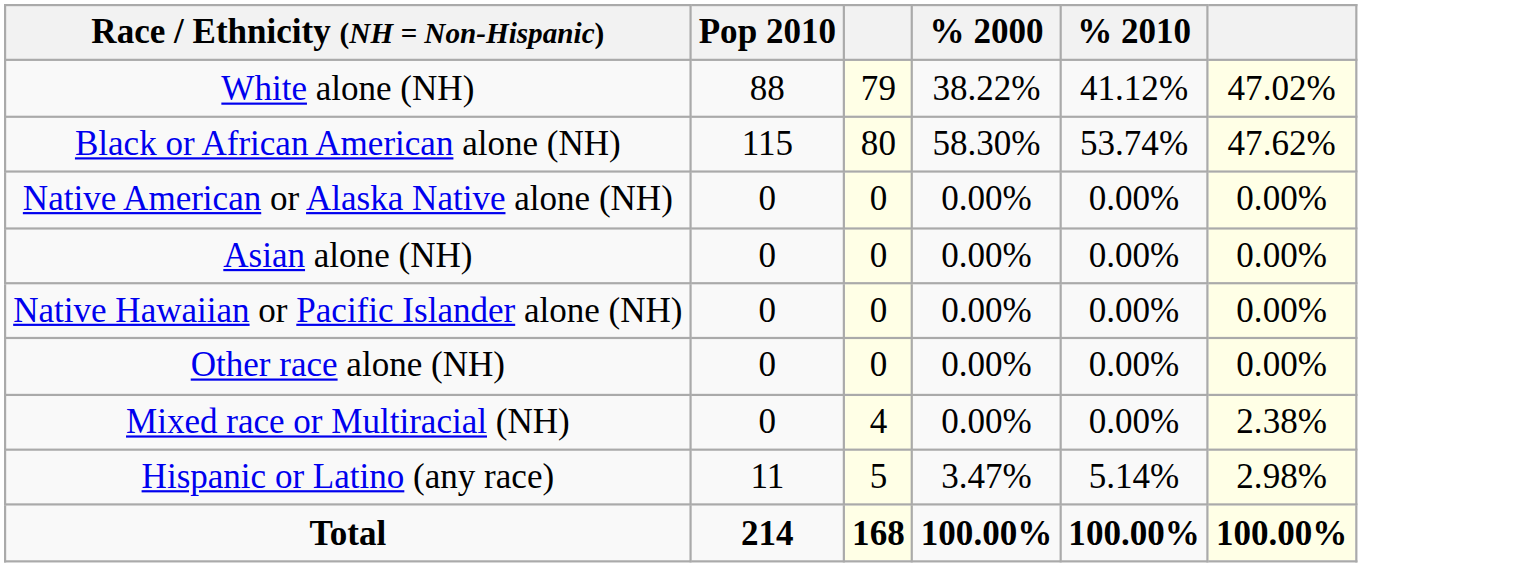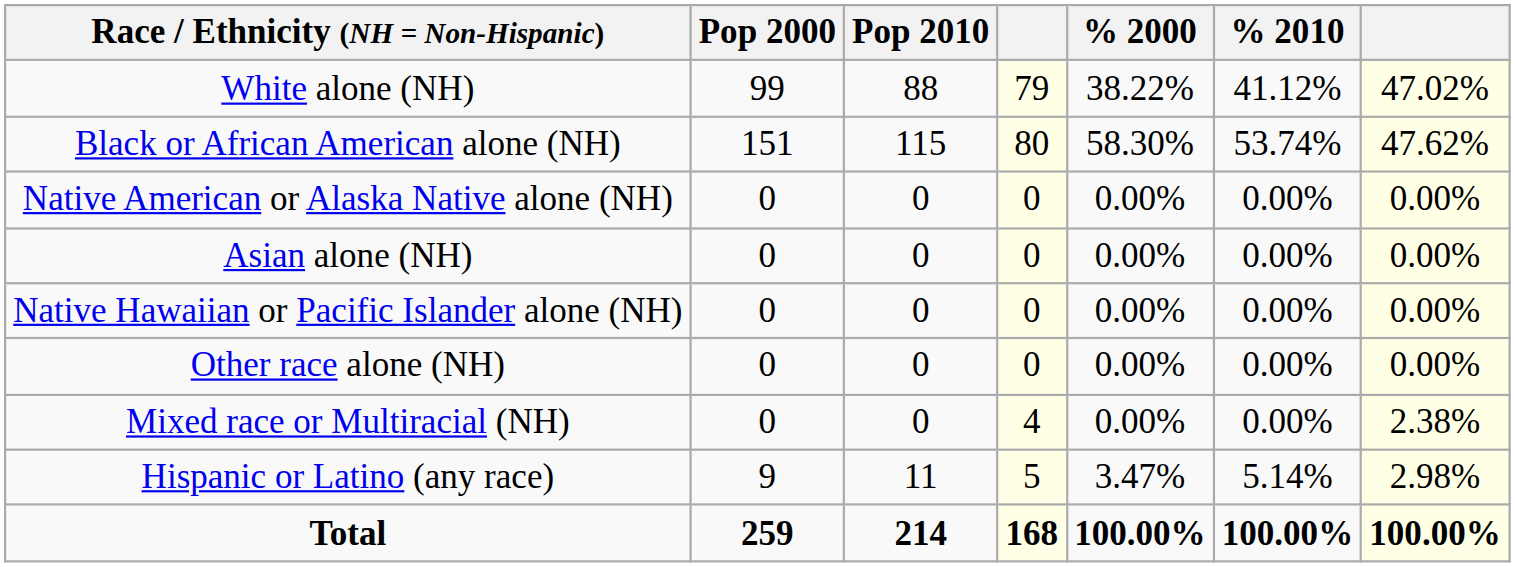+ column: (767, 32)
